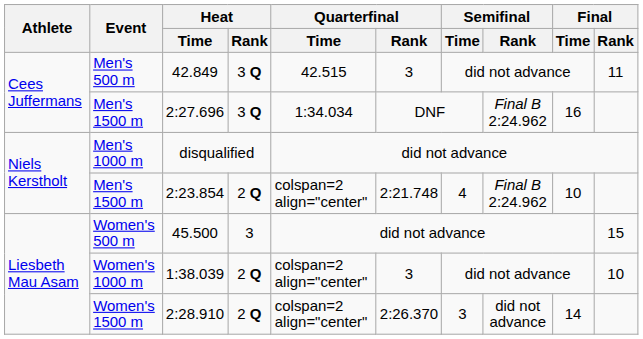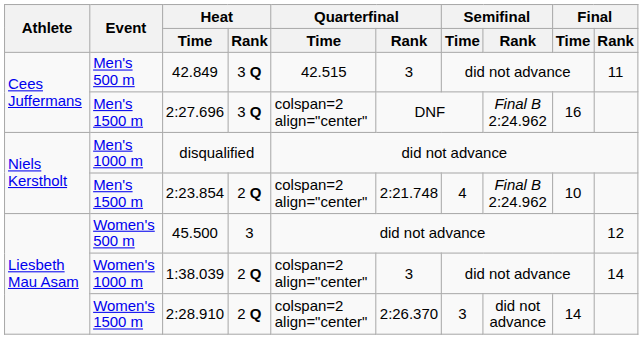(324, 113) 1:34.034 -> (321, 113) colspan=2 align="center"
(616, 234) 15 -> (616, 234) 12
(616, 274) 10 -> (616, 274) 14
